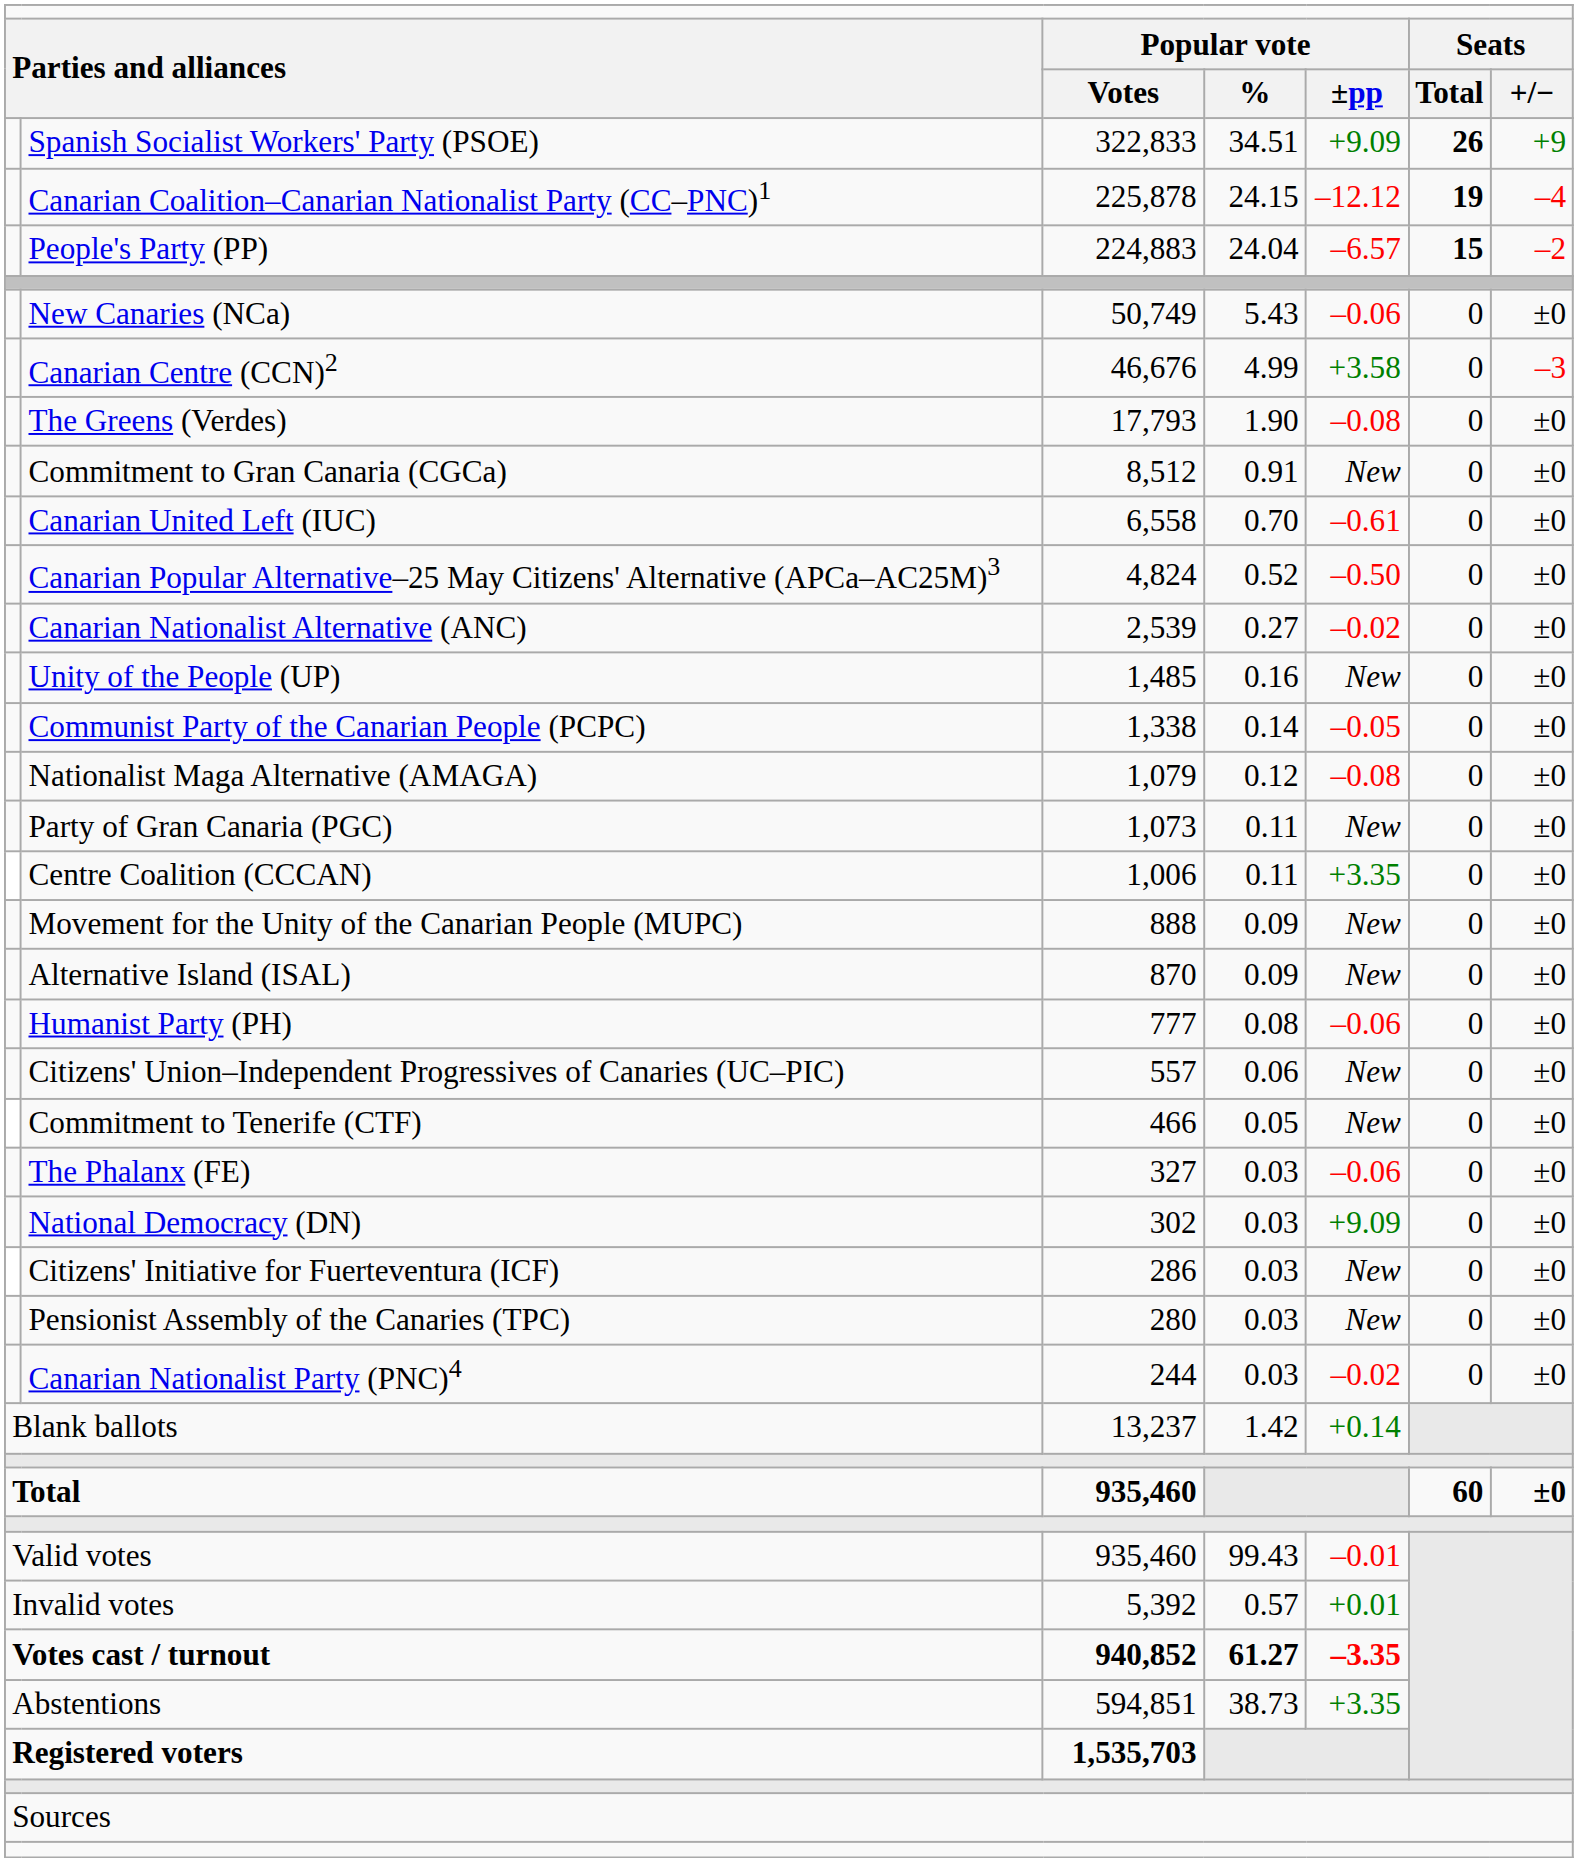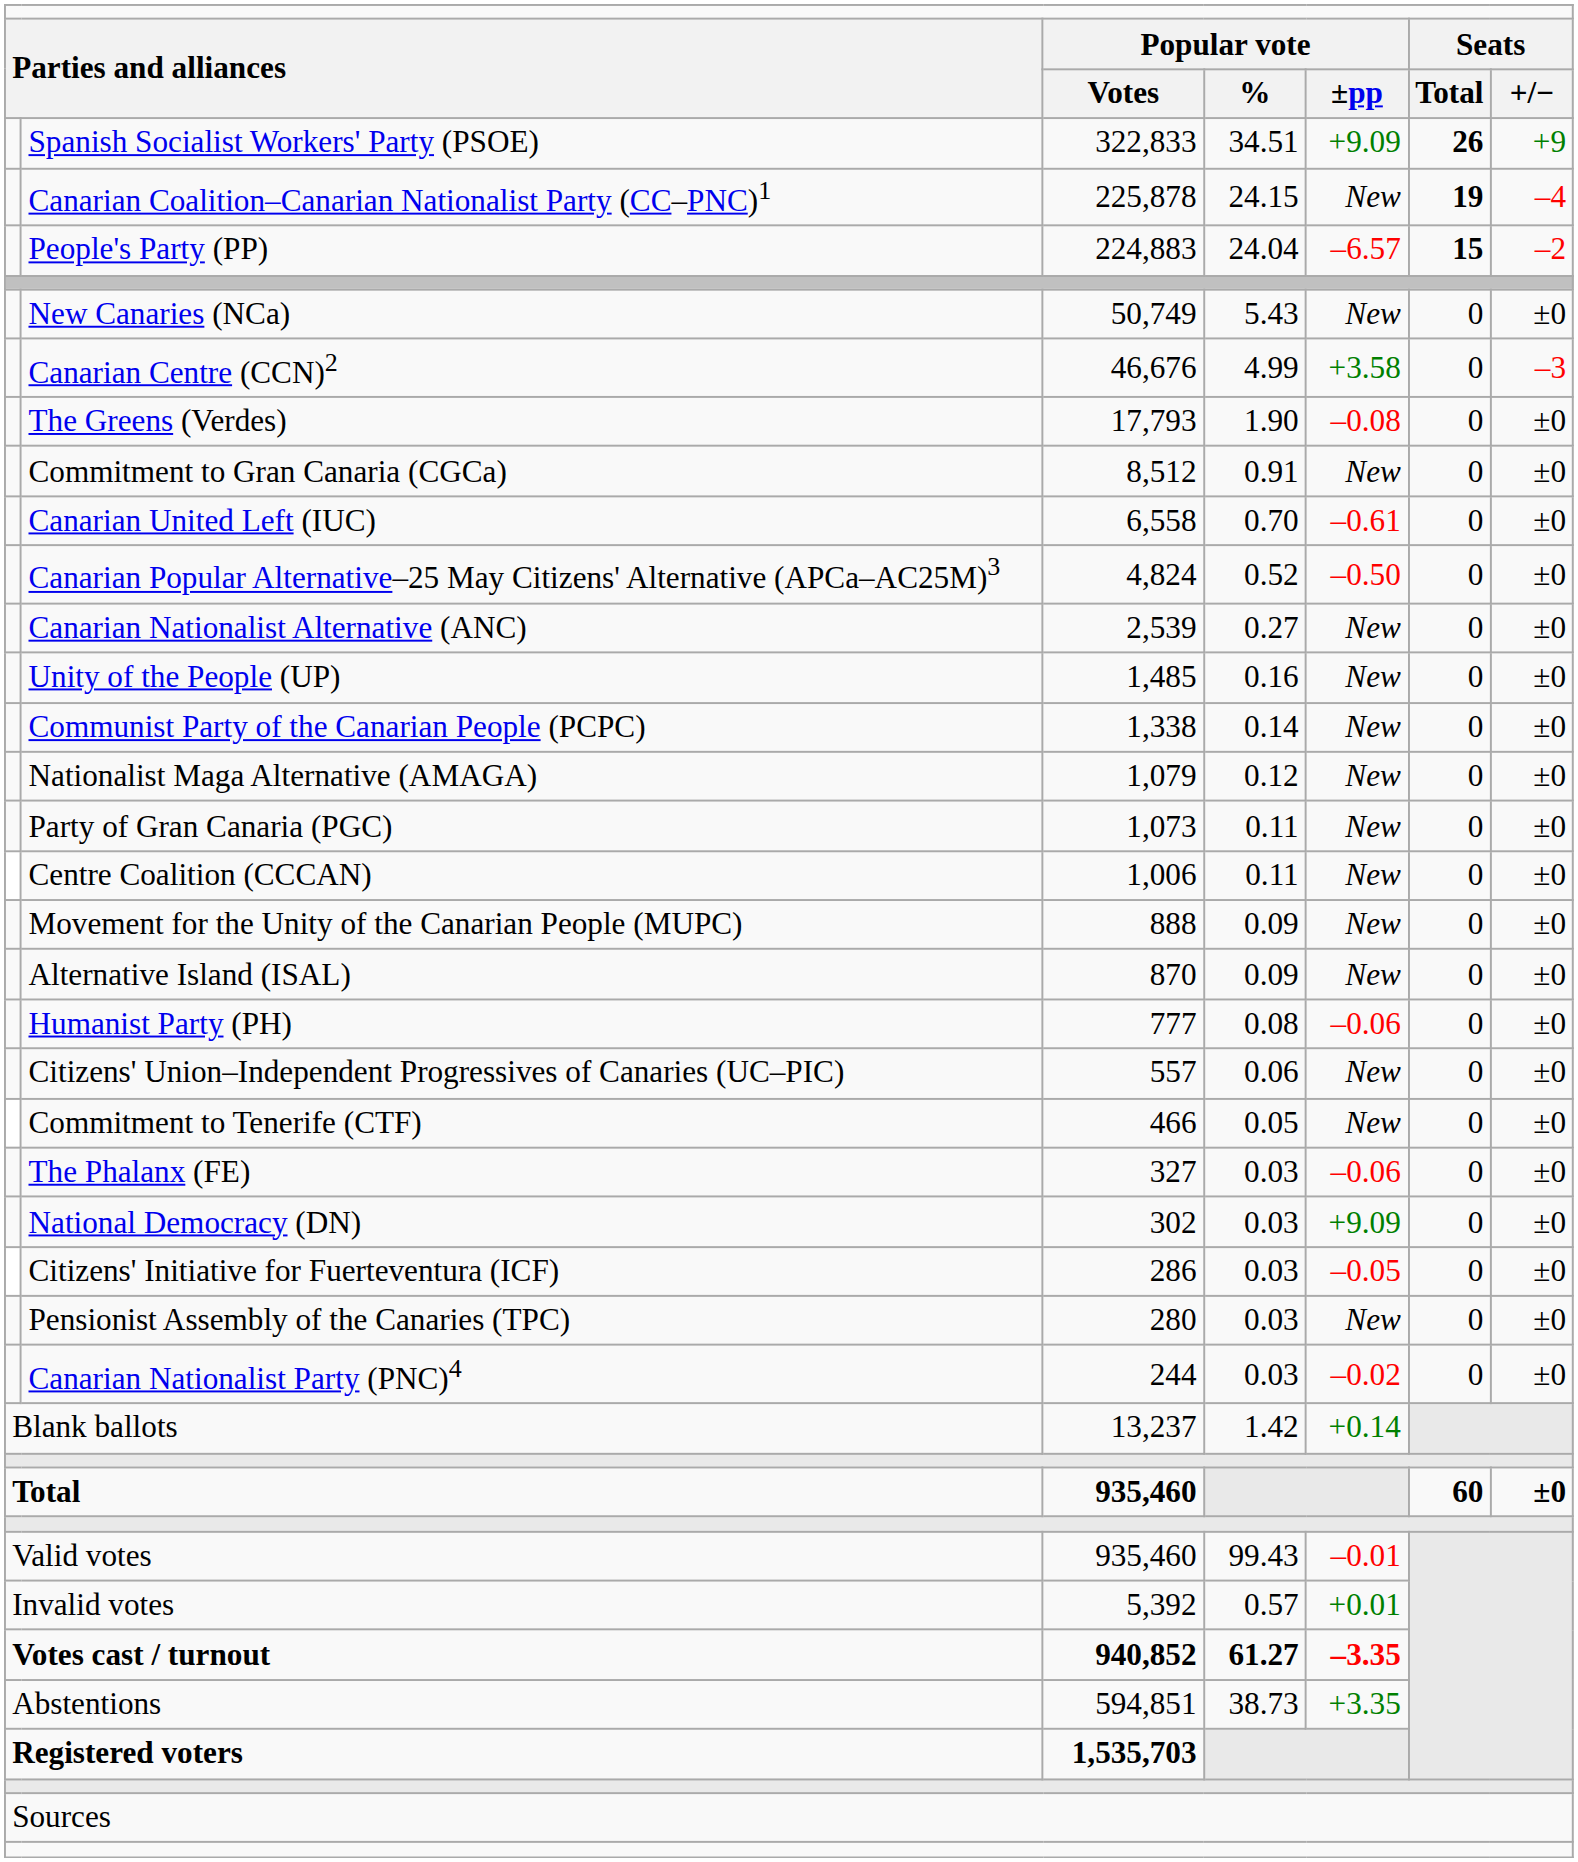(1358, 196) –12.12 -> (1373, 196) New
(1366, 313) –0.06 -> (1373, 313) New
(1366, 627) –0.02 -> (1373, 627) New
(1366, 726) –0.05 -> (1373, 726) New
(1366, 776) –0.08 -> (1373, 776) New
(1365, 875) +3.35 -> (1373, 875) New
(1373, 1270) New -> (1366, 1270) –0.05
